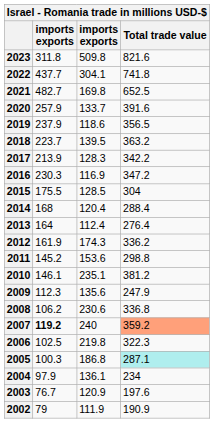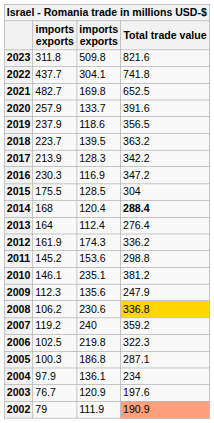(136, 208) normal -> (136, 208) bold
(136, 309) no background -> (136, 309) gold background
(48, 326) bold -> (48, 326) normal
(136, 326) lightsalmon background -> (136, 326) no background
(136, 359) paleturquoise background -> (136, 359) no background
(136, 409) no background -> (136, 409) lightsalmon background
